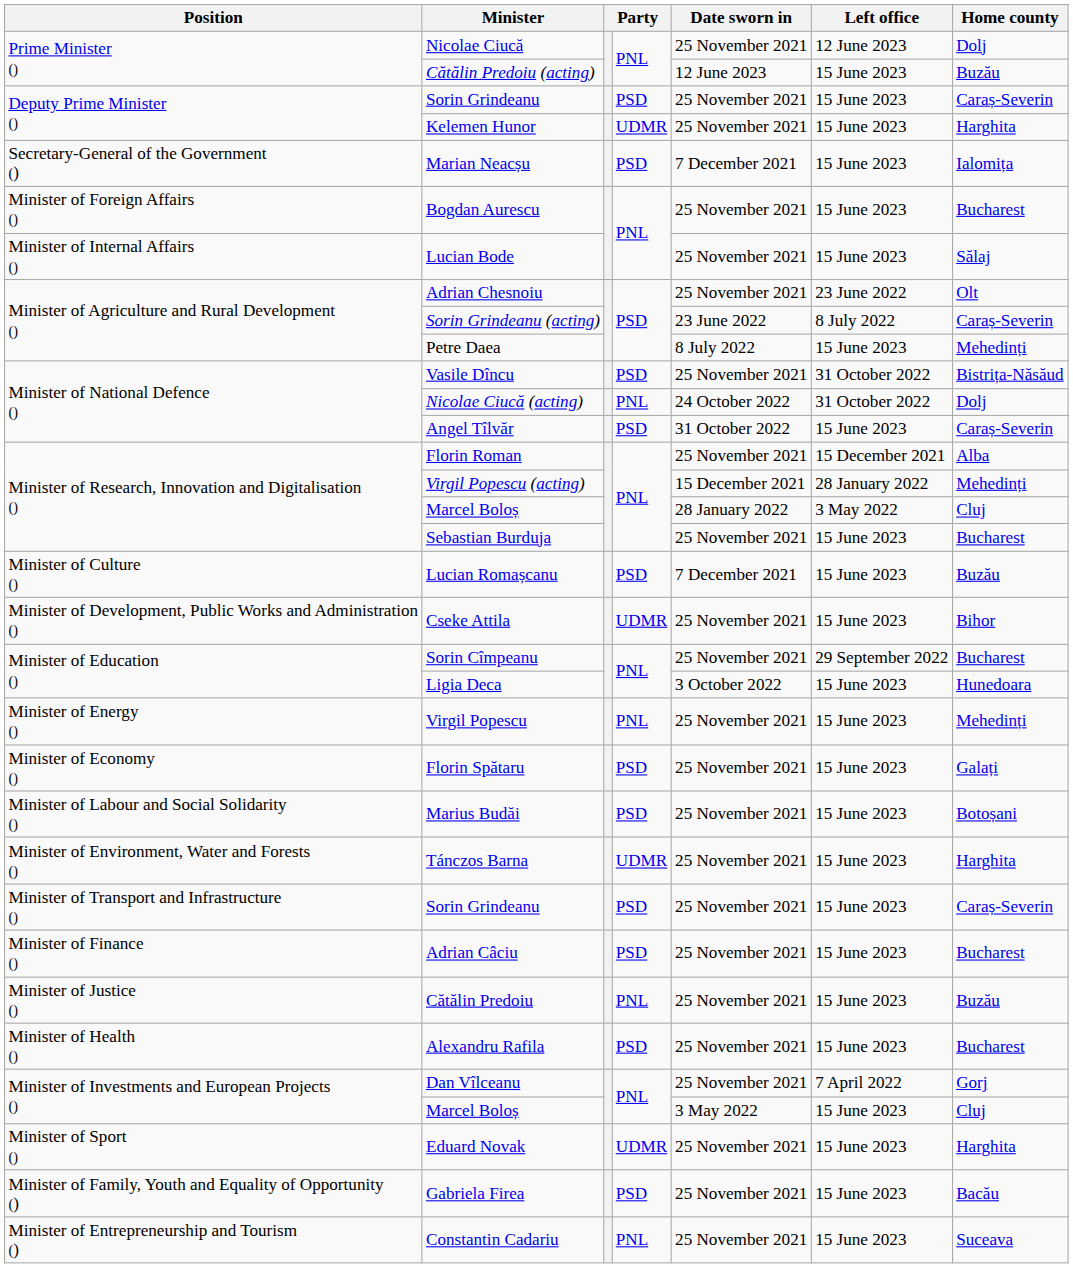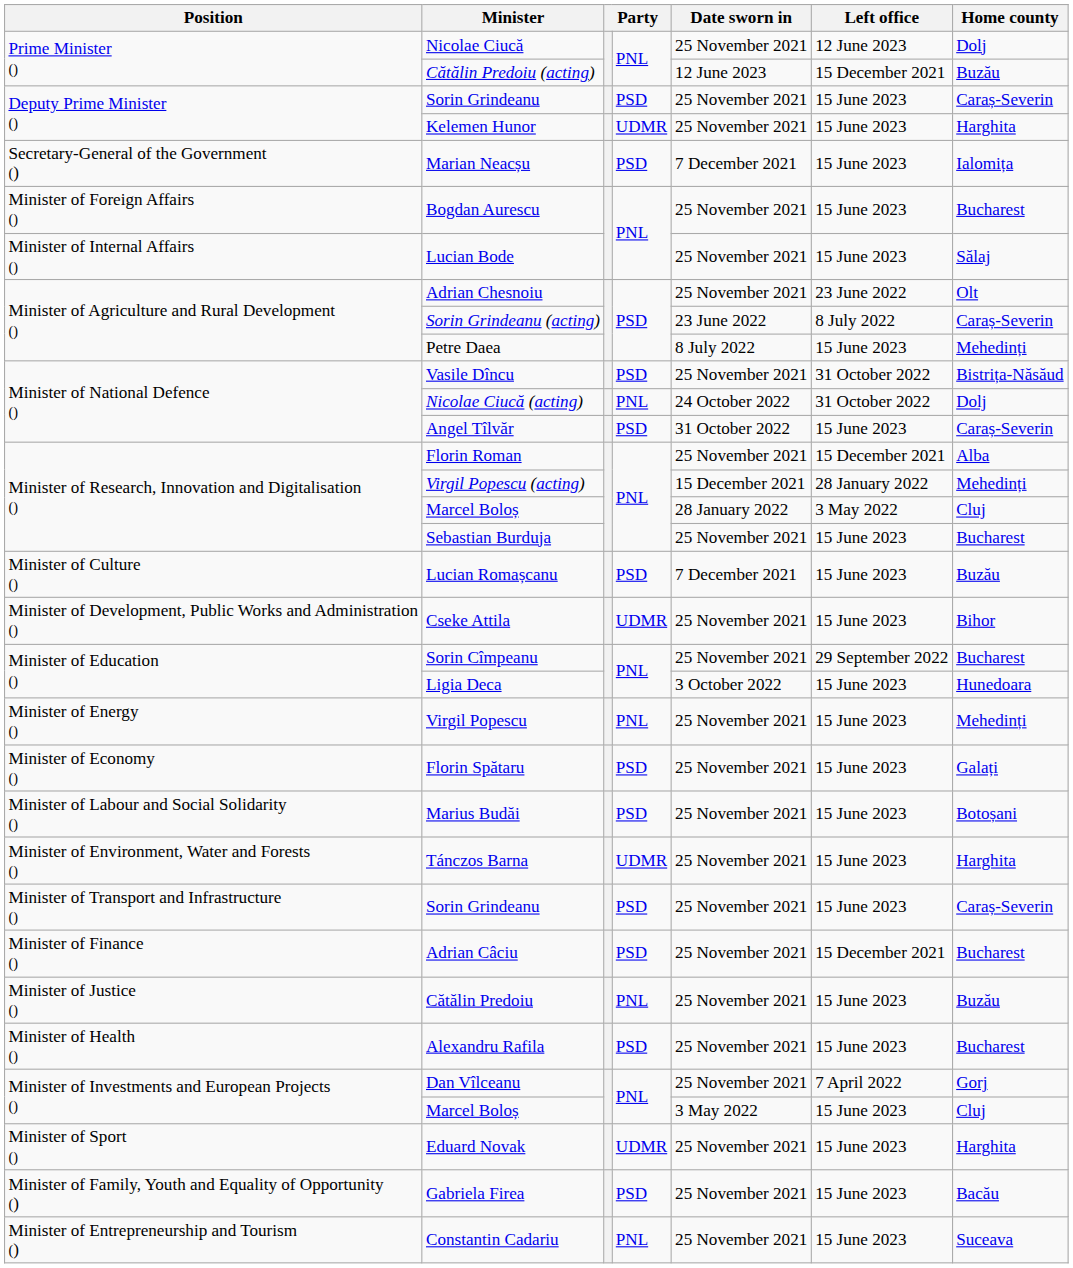(861, 72) 15 June 2023 -> (880, 72) 15 December 2021
(861, 953) 15 June 2023 -> (880, 953) 15 December 2021
